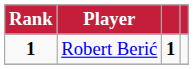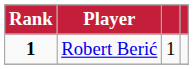(171, 49) bold -> (171, 49) normal
